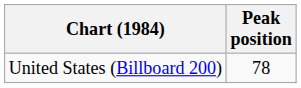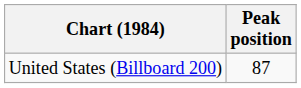(261, 67) 78 -> (261, 67) 87
